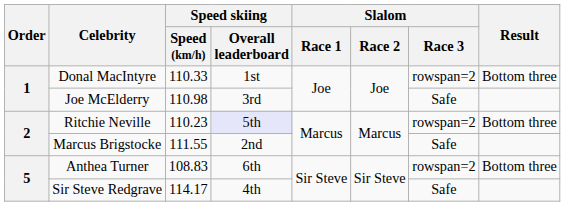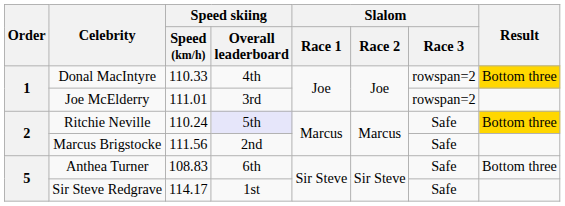(252, 76) 1st -> (252, 76) 4th
(519, 76) no background -> (519, 76) gold background
(188, 99) 110.98 -> (188, 99) 111.01
(444, 99) Safe -> (444, 99) rowspan=2
(188, 122) 110.23 -> (188, 122) 110.24
(444, 122) rowspan=2 -> (444, 122) Safe
(519, 122) no background -> (519, 122) gold background
(188, 144) 111.55 -> (188, 144) 111.56
(444, 167) rowspan=2 -> (444, 167) Safe
(252, 189) 4th -> (252, 189) 1st
